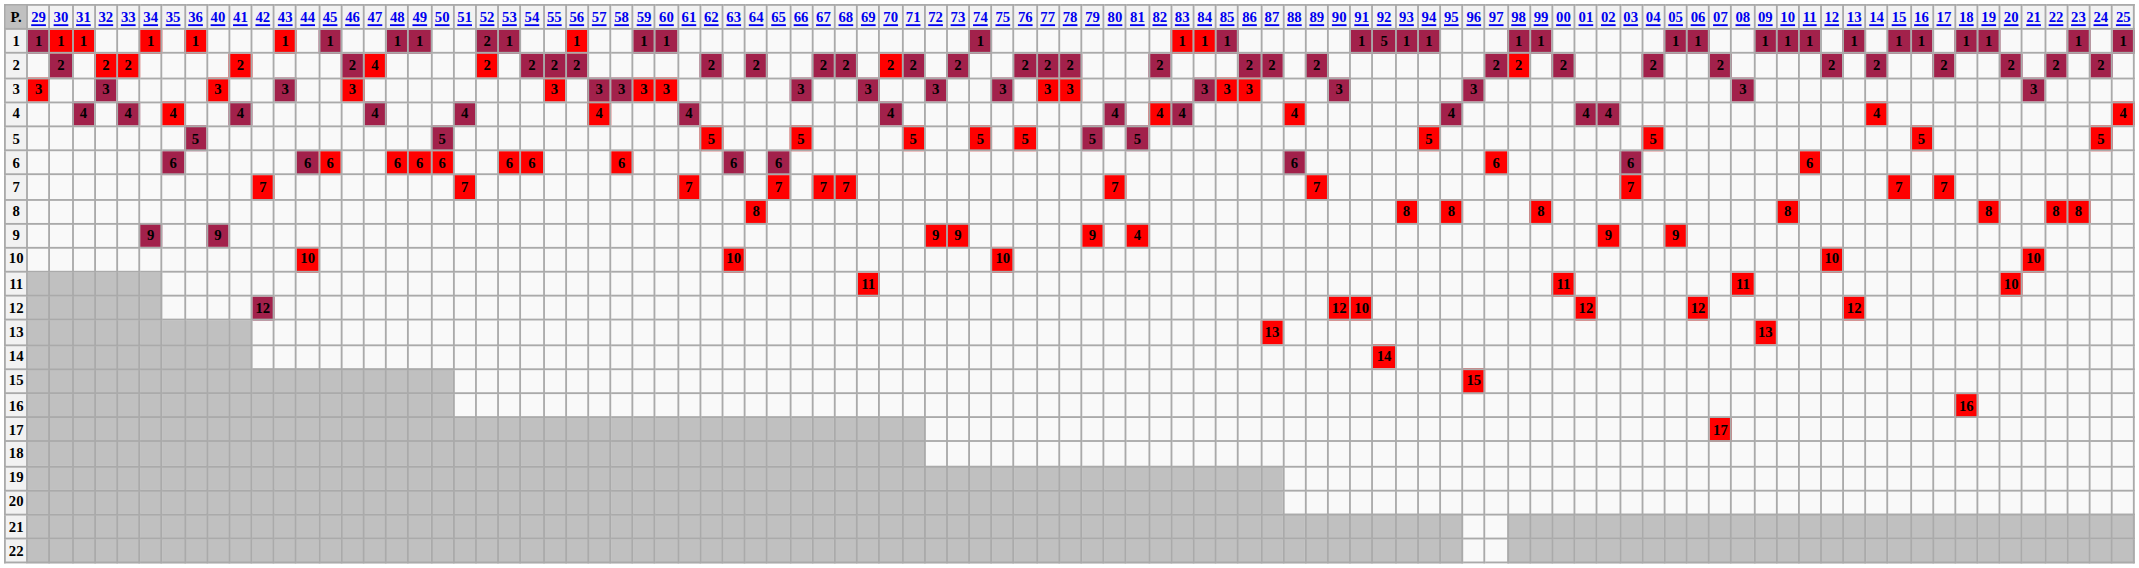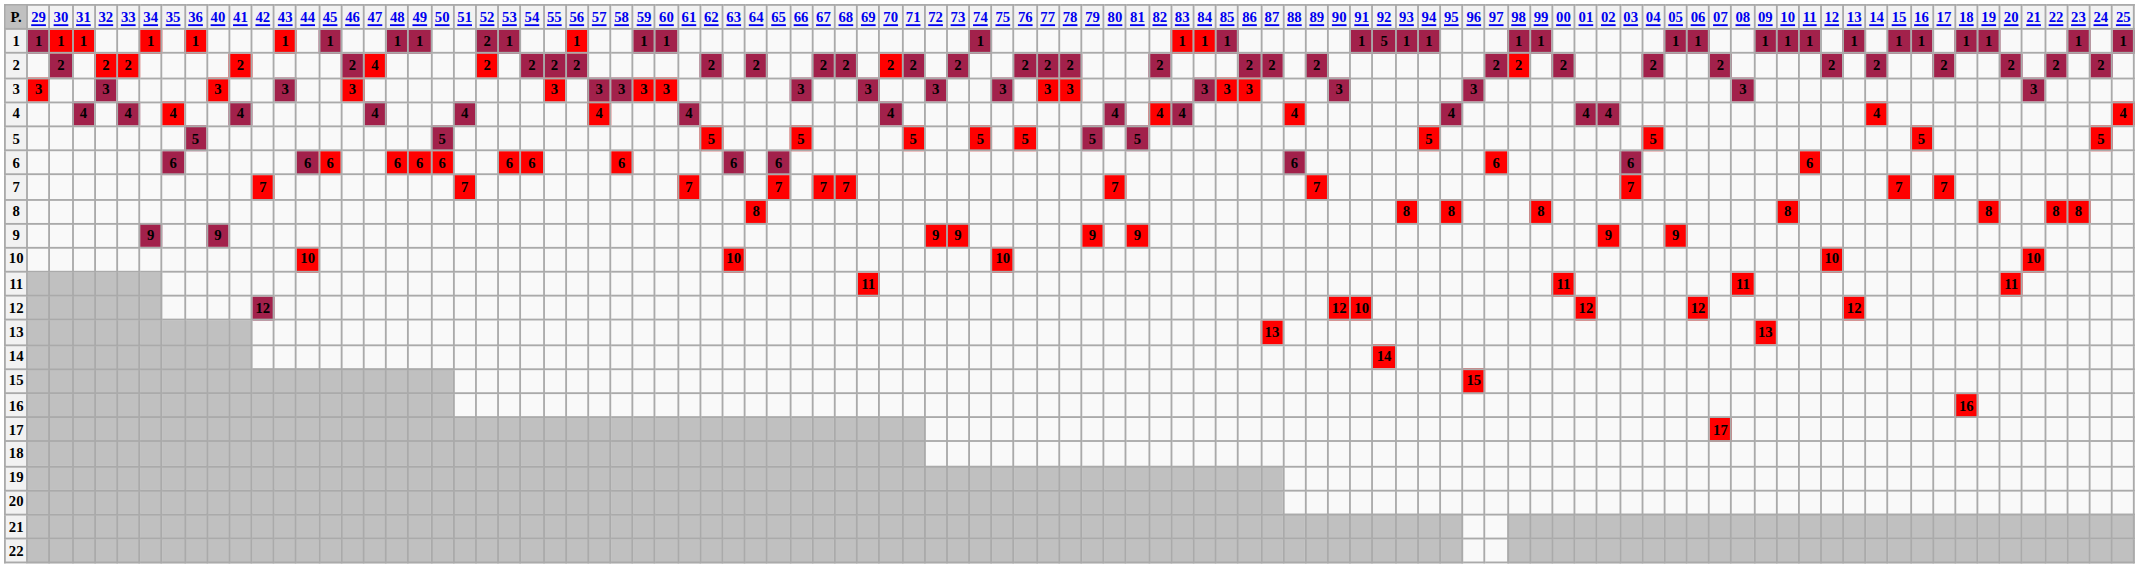(1137, 235) 4 -> (1137, 235) 9
(2011, 284) 10 -> (2011, 284) 11
